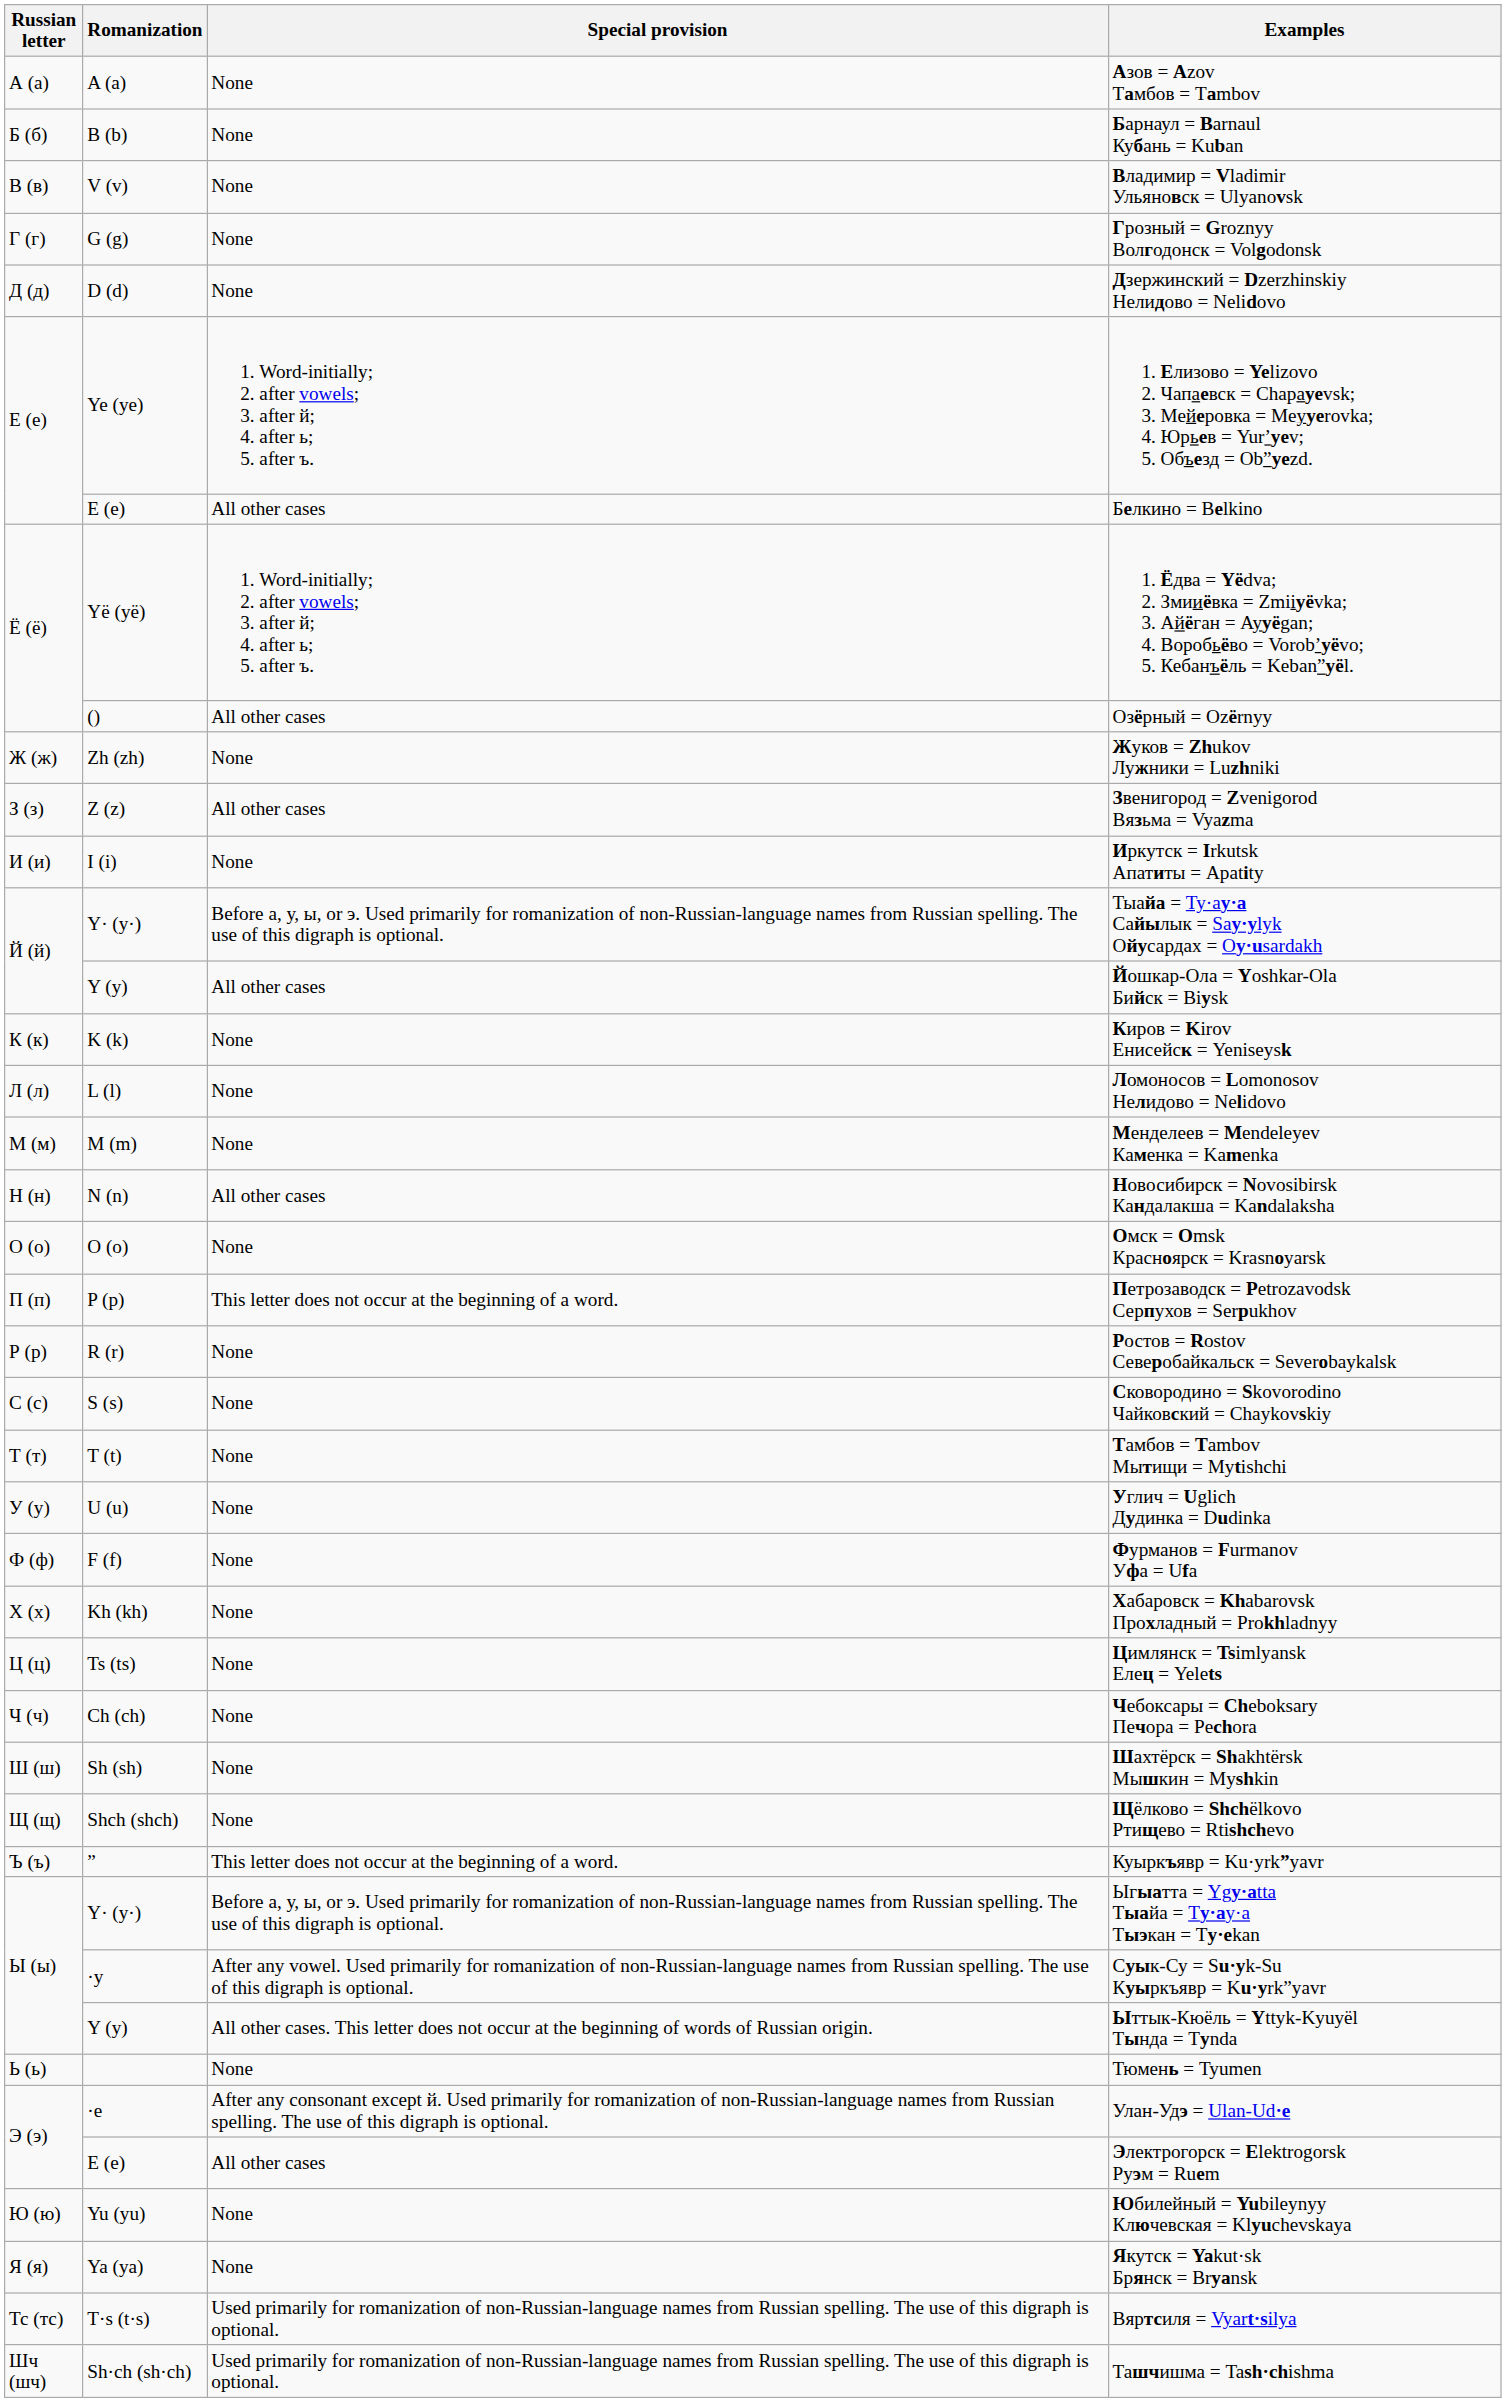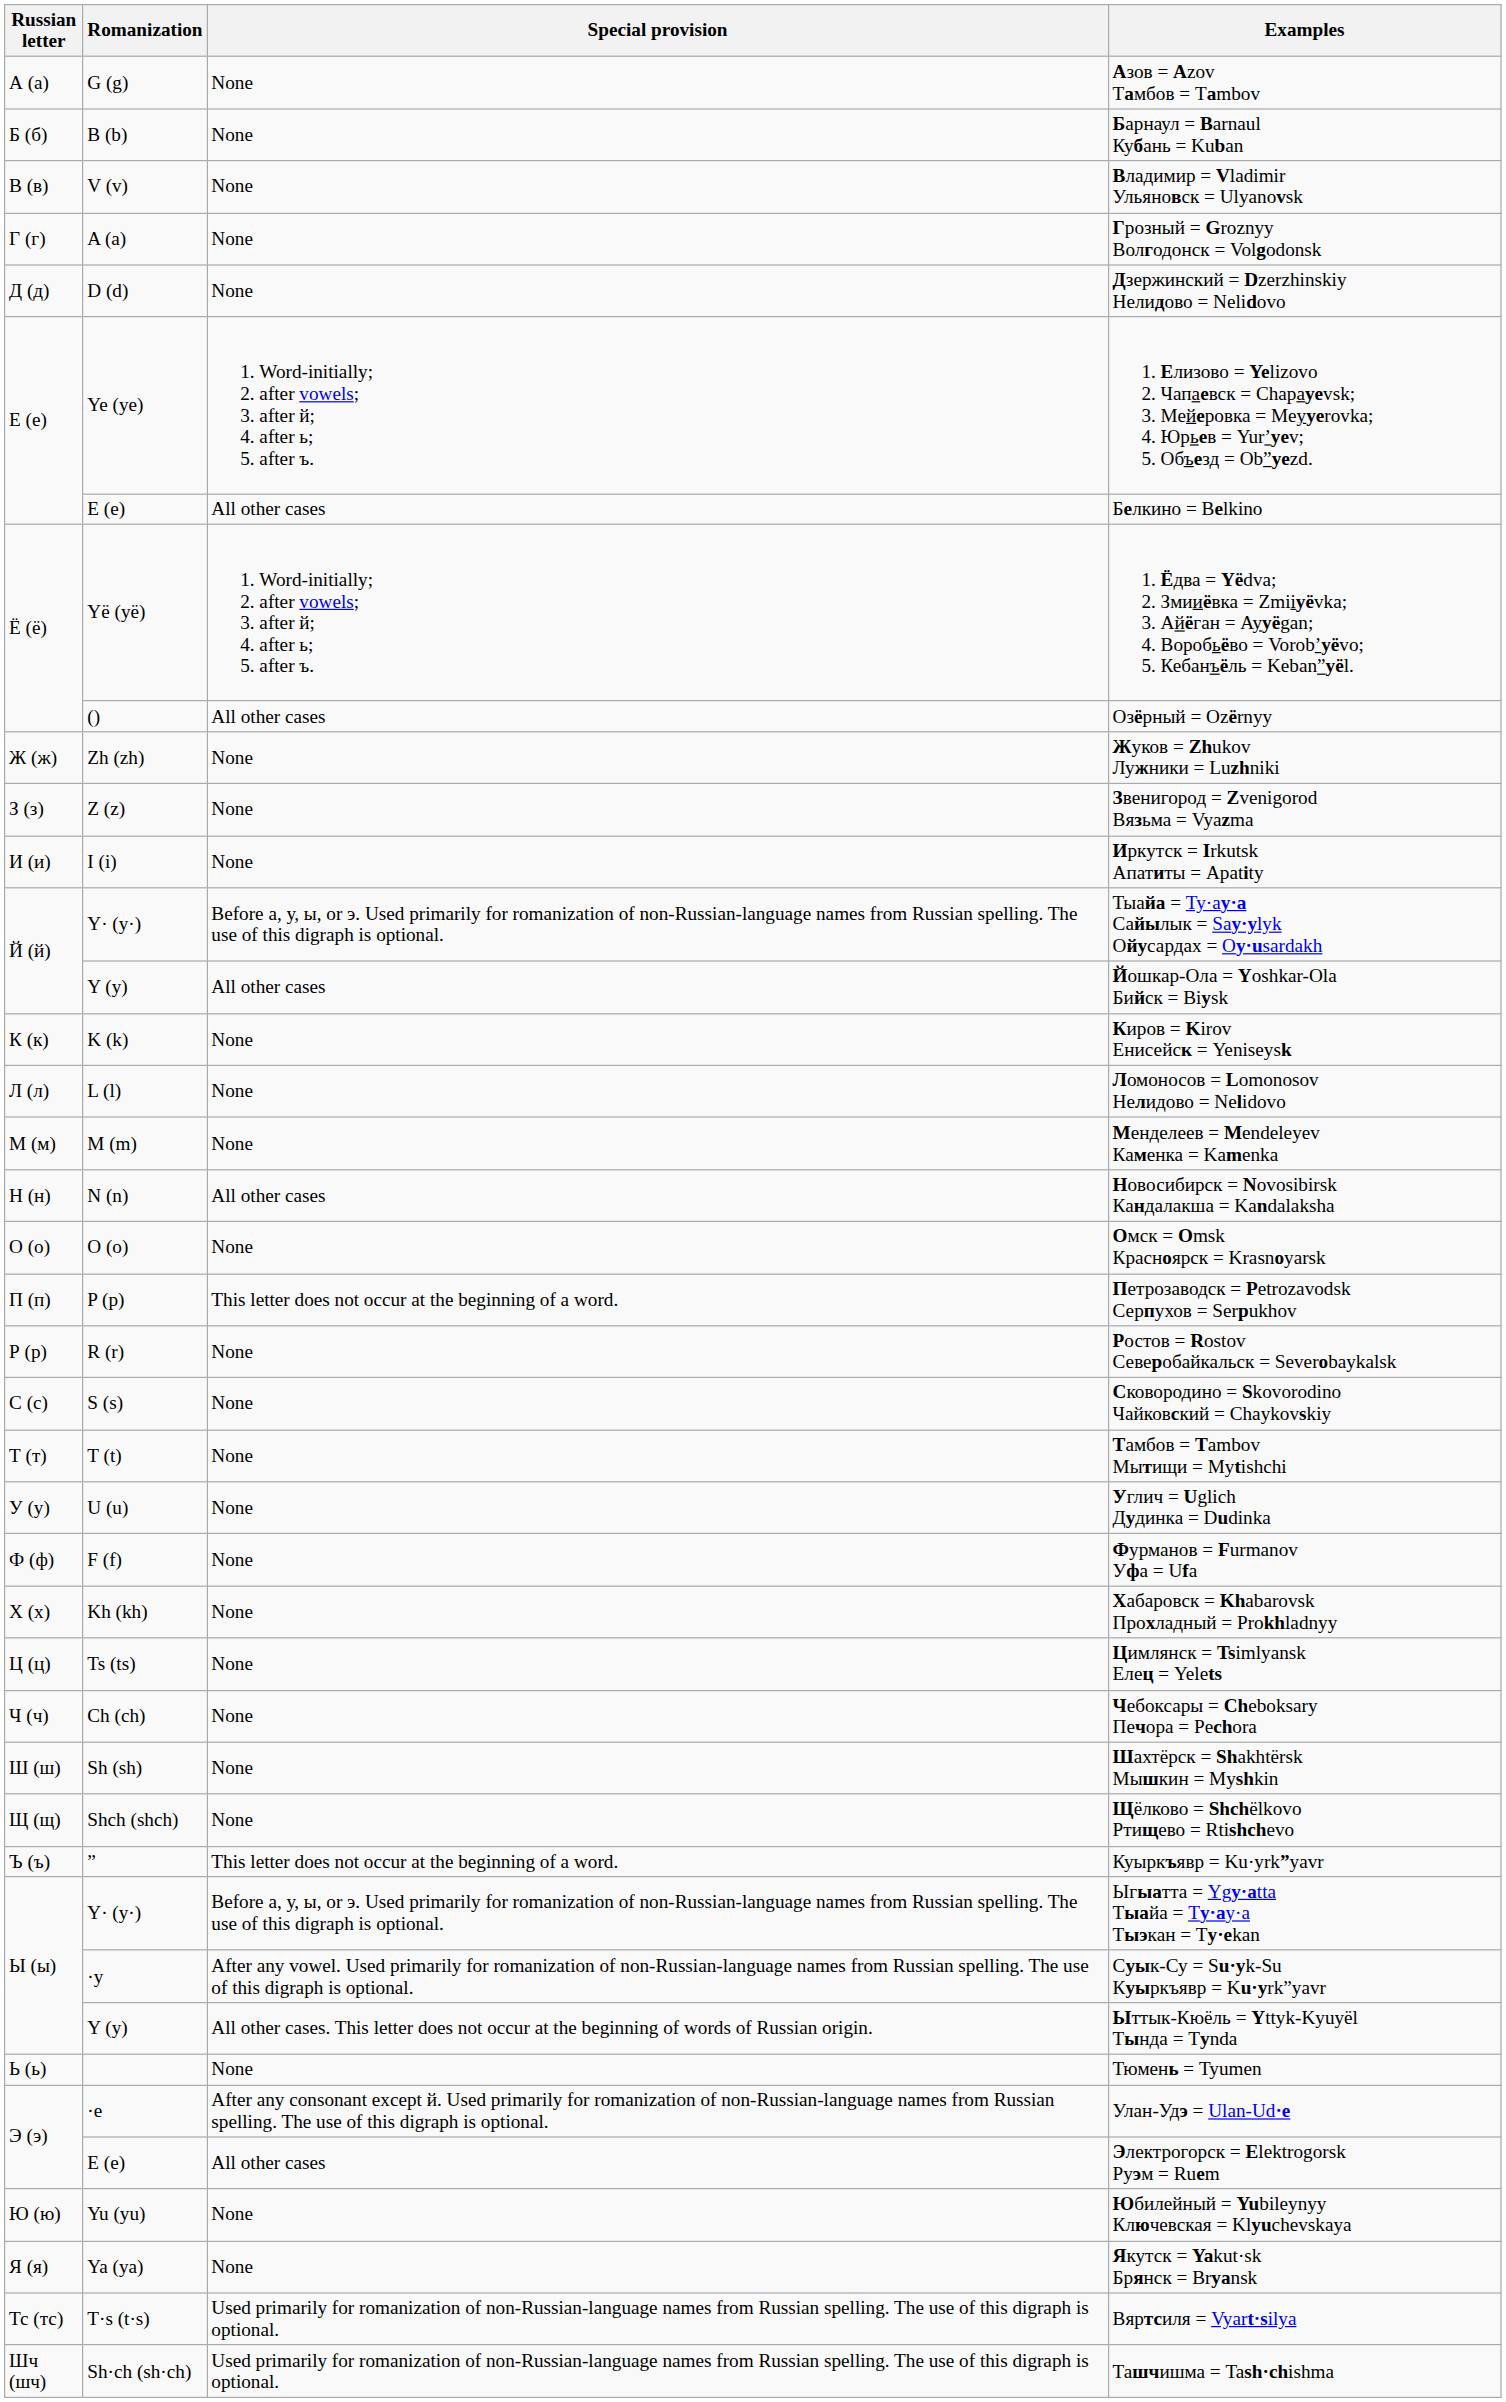(107, 82) A (a) -> (108, 82) G (g)
(108, 238) G (g) -> (107, 238) A (a)
(268, 809) All other cases -> (232, 809) None
